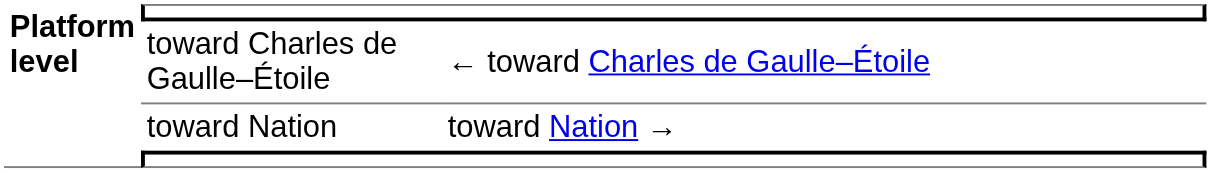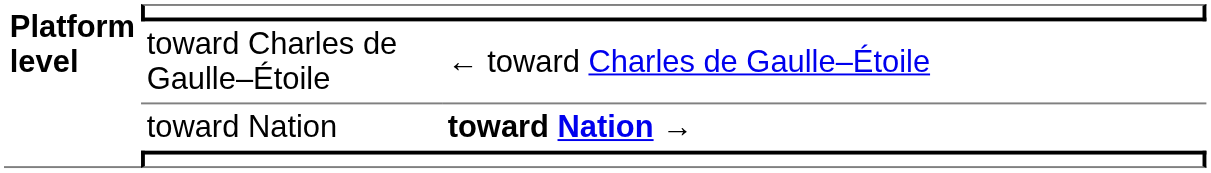(563, 127) normal -> (570, 127) bold
